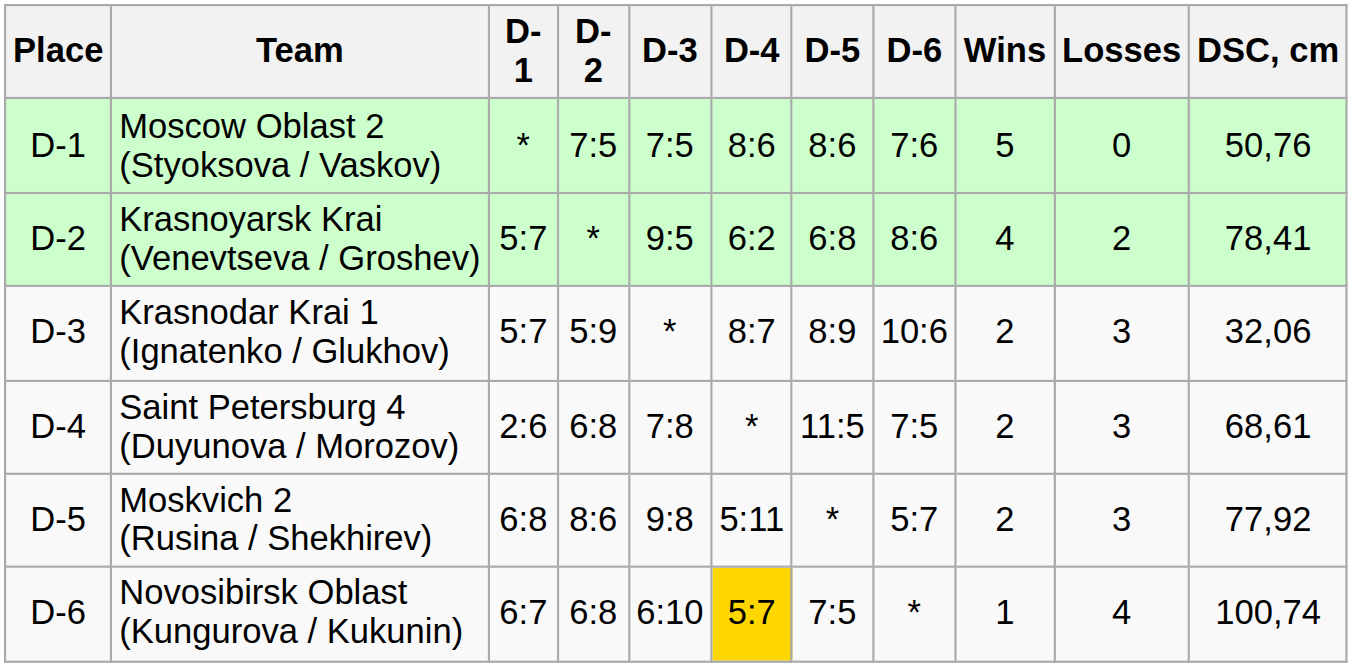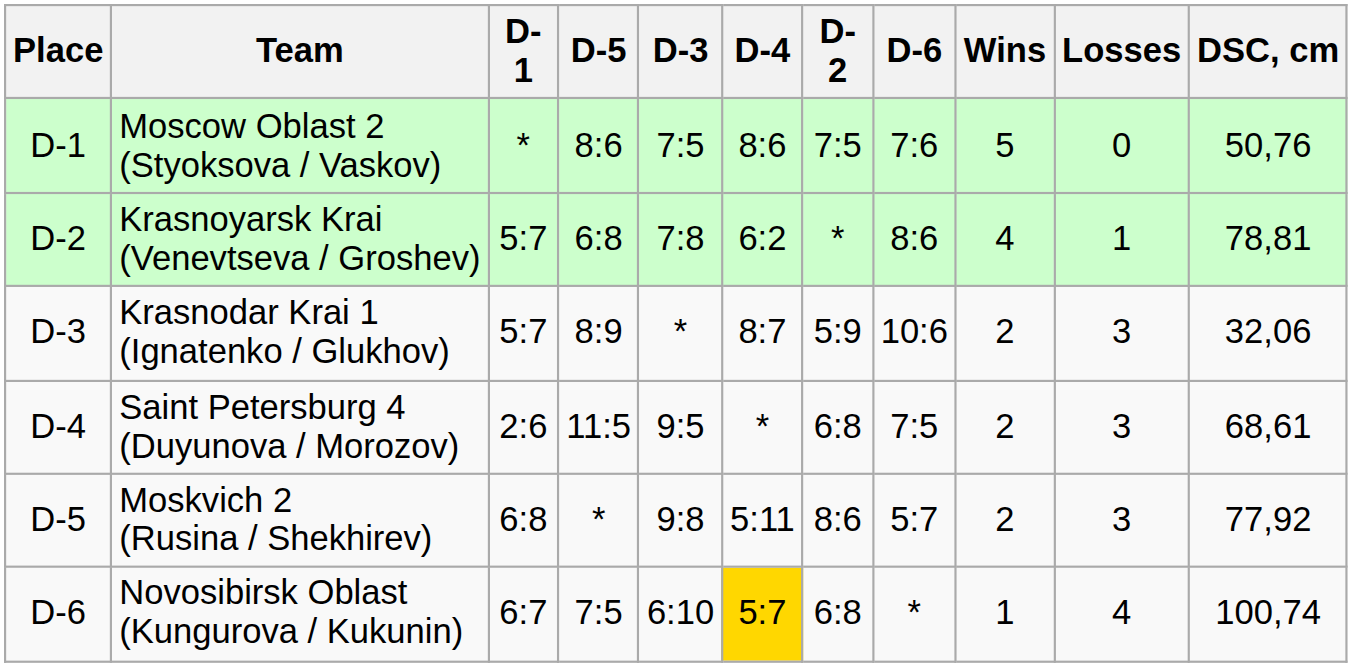columns swapped: (593, 51) <-> (832, 51)
(670, 238) 9:5 -> (681, 238) 7:8
(1122, 238) 2 -> (1122, 238) 1
(1268, 238) 78,41 -> (1268, 238) 78,81
(670, 426) 7:8 -> (681, 426) 9:5
